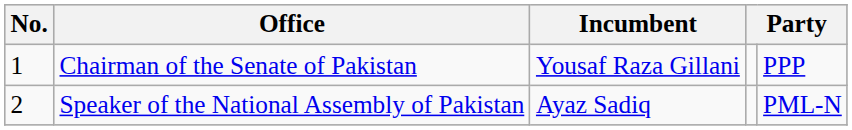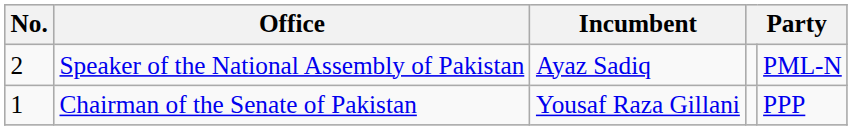rows swapped: (238, 64) <-> (292, 104)
